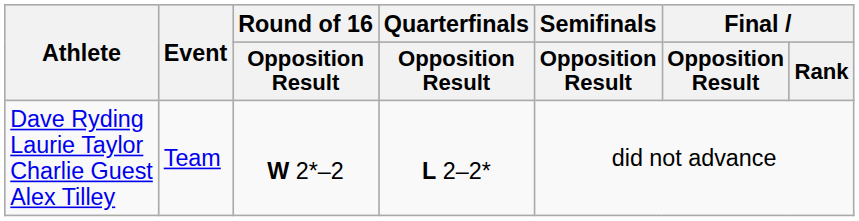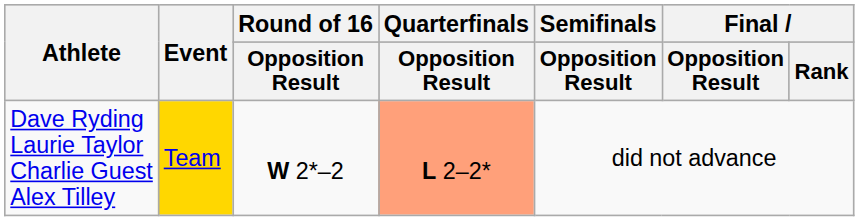(192, 158) no background -> (192, 158) gold background
(456, 171) no background -> (456, 171) lightsalmon background
